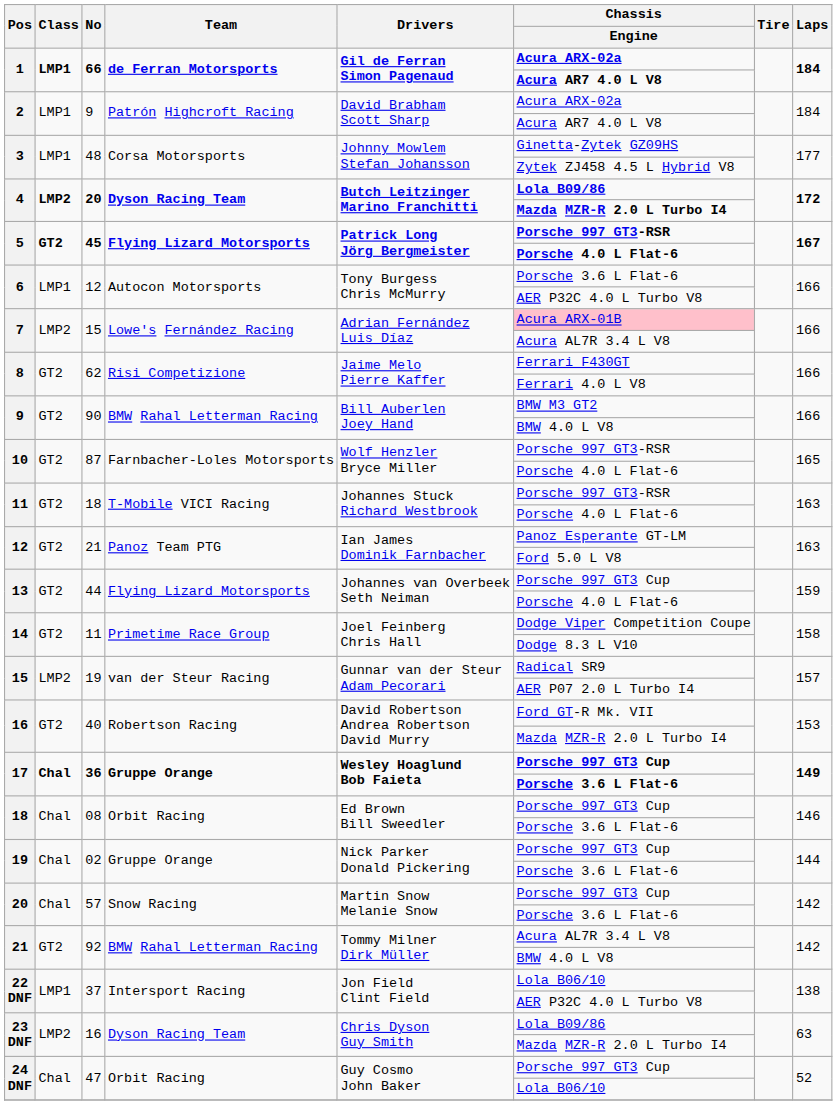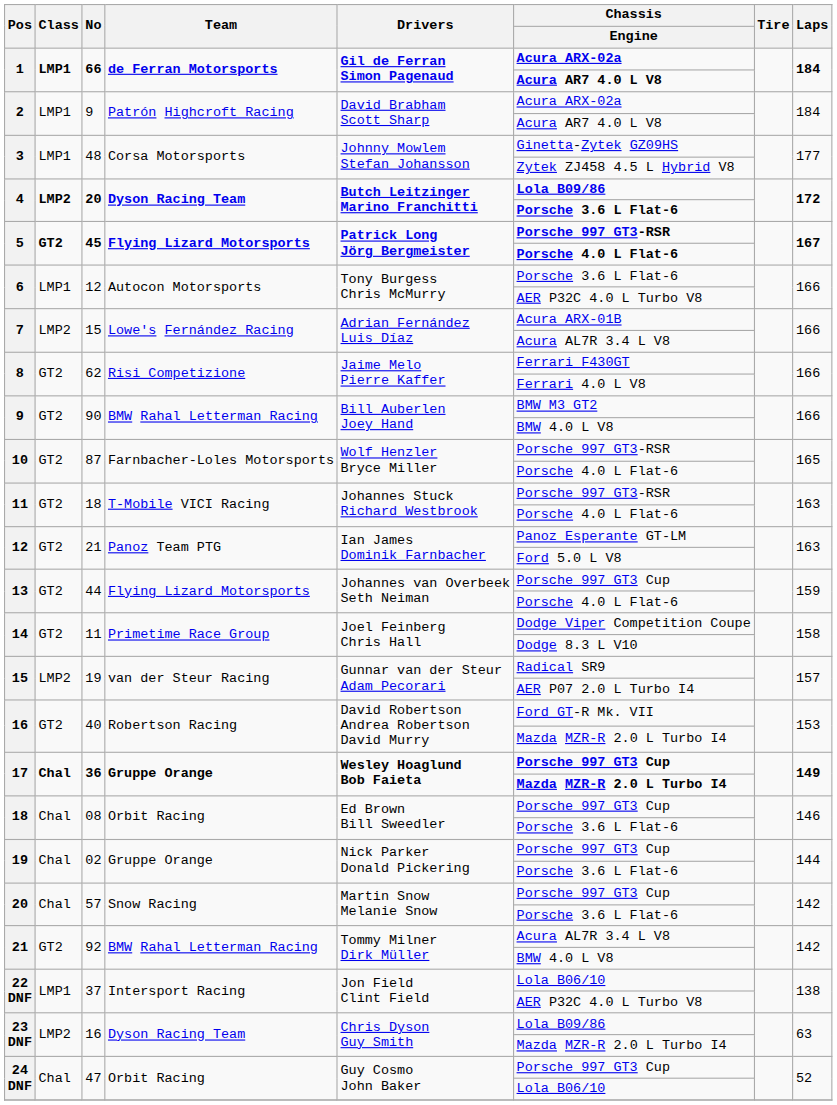(622, 211) Mazda MZR-R 2.0 L Turbo I4 -> (597, 211) Porsche 3.6 L Flat-6
(569, 320) pink background -> (569, 320) no background
(597, 785) Porsche 3.6 L Flat-6 -> (622, 785) Mazda MZR-R 2.0 L Turbo I4
